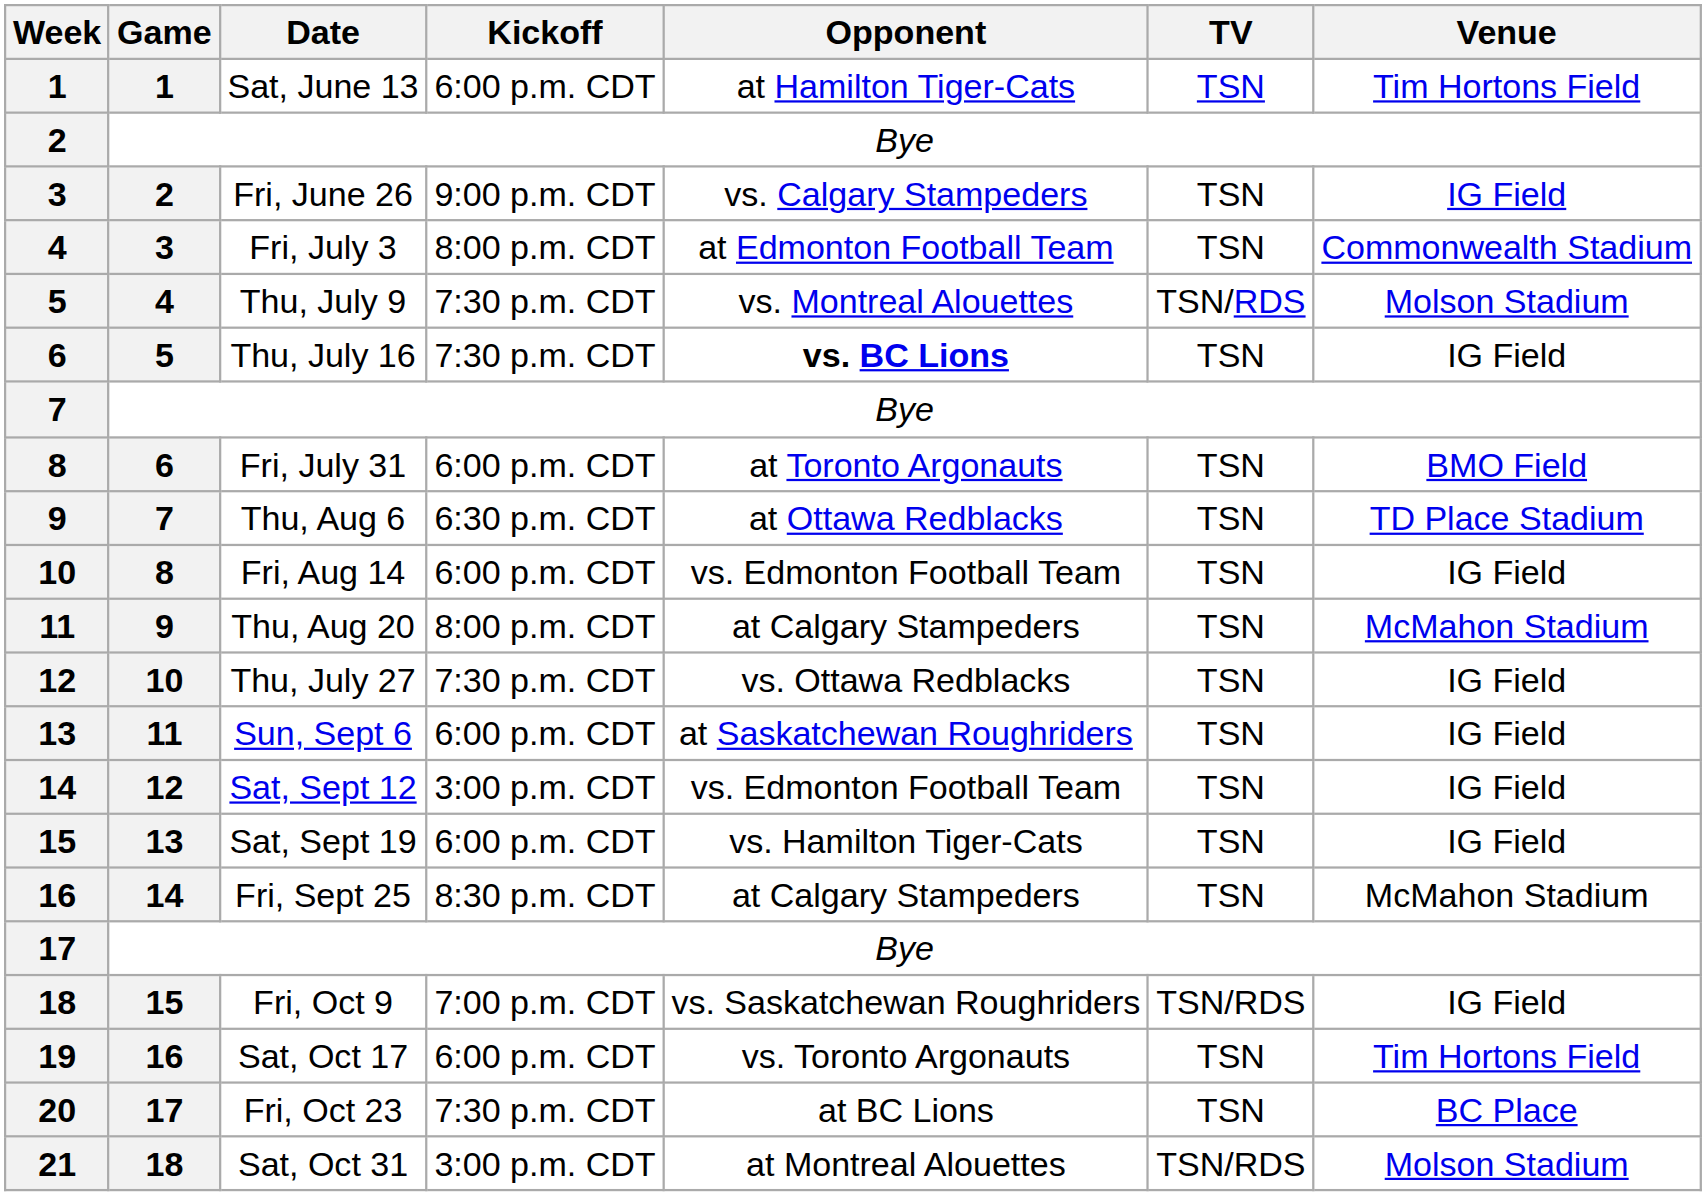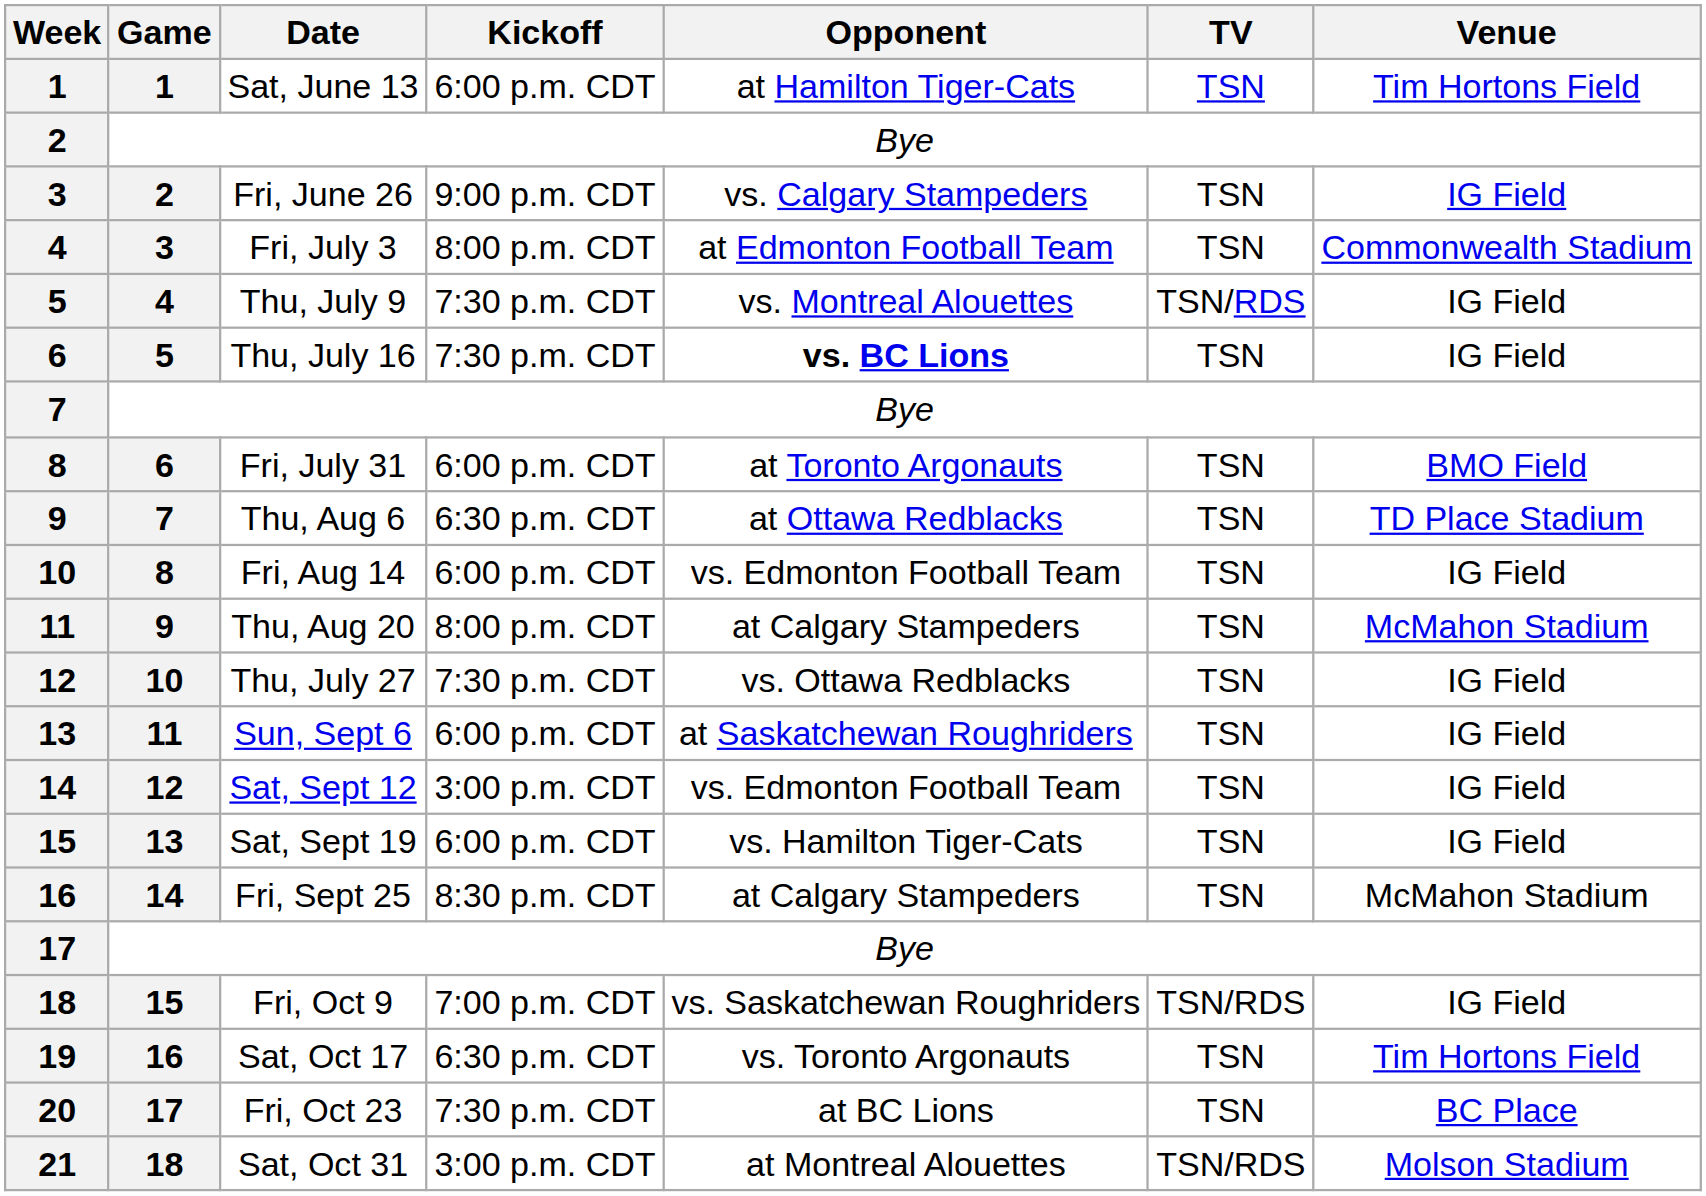(1507, 302) Molson Stadium -> (1507, 302) IG Field
(545, 1056) 6:00 p.m. CDT -> (545, 1056) 6:30 p.m. CDT
